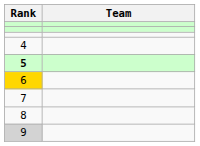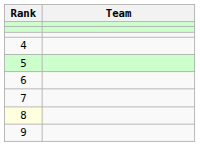(23, 63) bold -> (23, 63) normal
(23, 80) gold background -> (23, 80) no background
(23, 115) no background -> (23, 115) lightyellow background
(23, 133) lightgrey background -> (23, 133) no background
